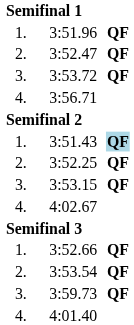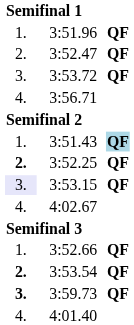(21, 163) normal -> (21, 163) bold
(21, 185) no background -> (21, 185) lavender background
(21, 272) normal -> (21, 272) bold
(21, 294) normal -> (21, 294) bold
